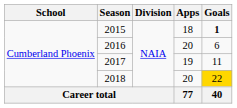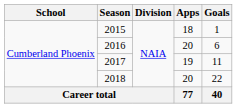(217, 29) bold -> (217, 29) normal
(217, 78) gold background -> (217, 78) no background
